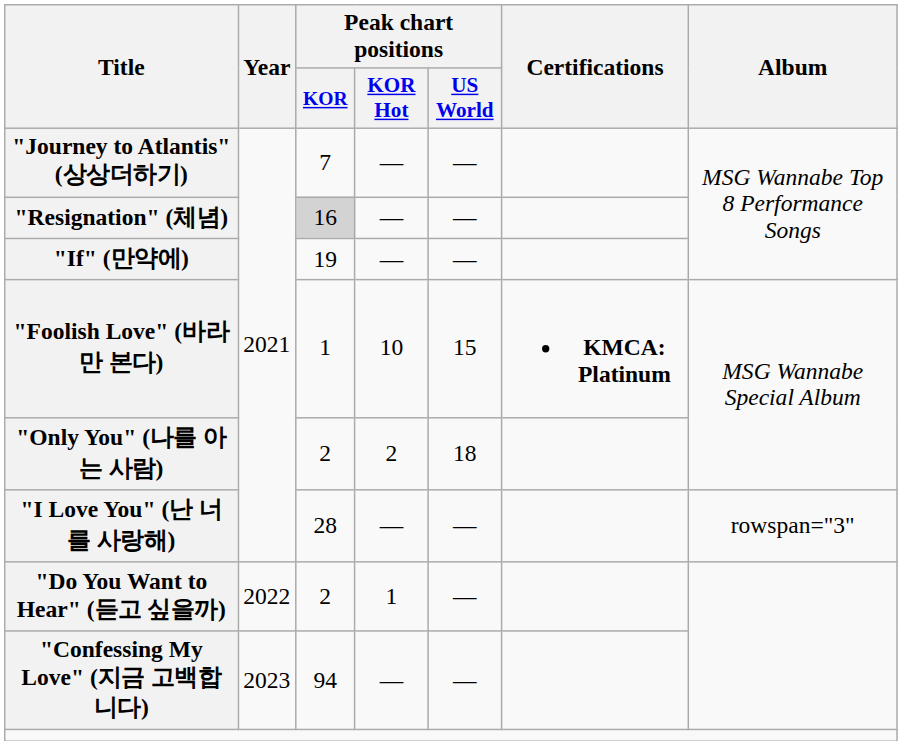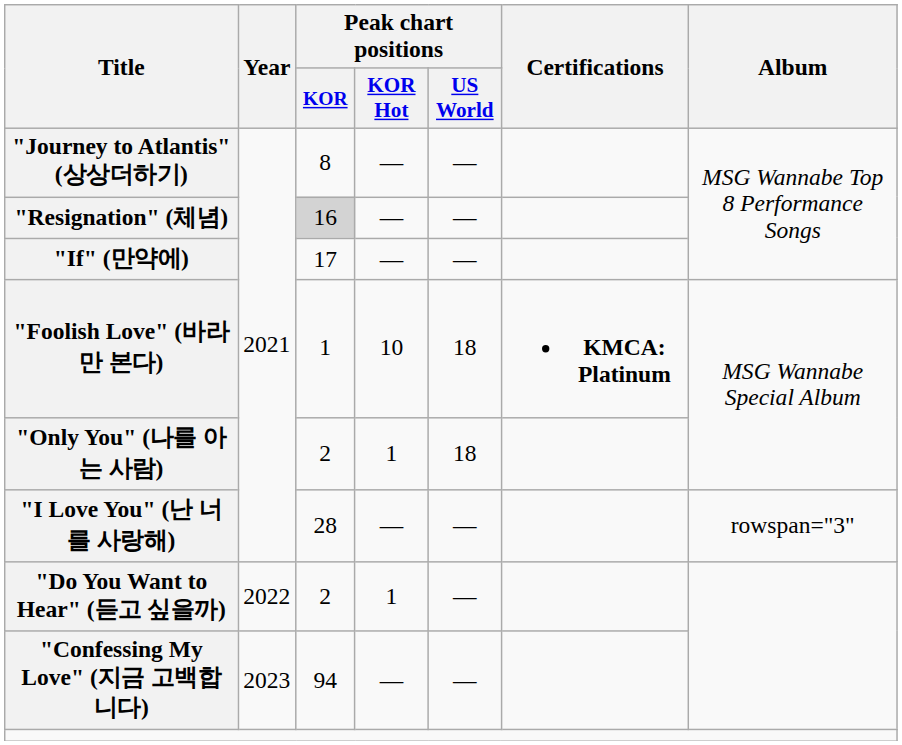(325, 162) 7 -> (325, 162) 8
(325, 258) 19 -> (325, 258) 17
(465, 348) 15 -> (465, 348) 18
(391, 453) 2 -> (391, 453) 1
